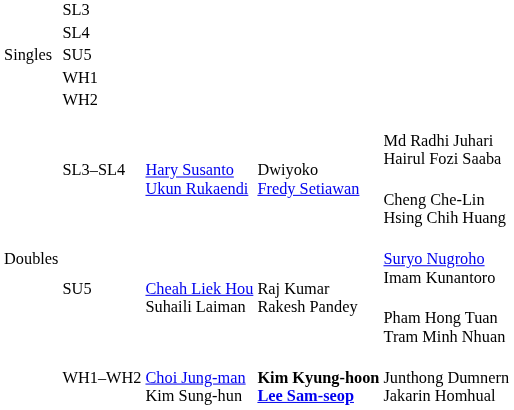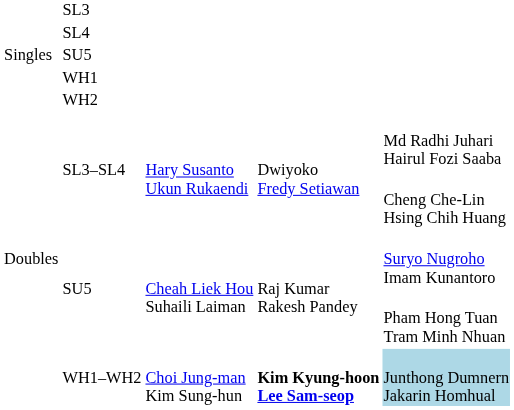(446, 386) no background -> (446, 386) lightblue background
